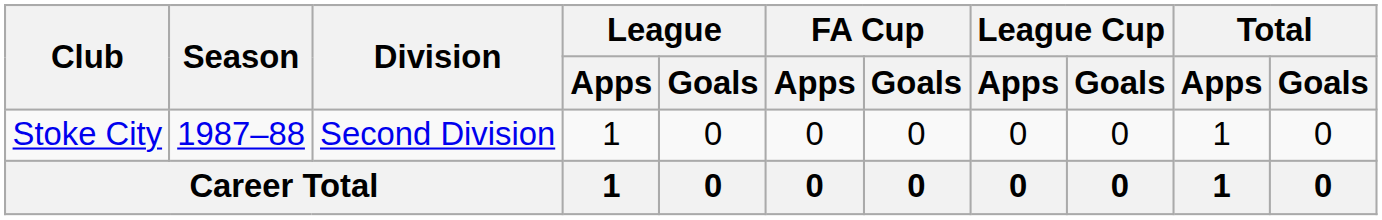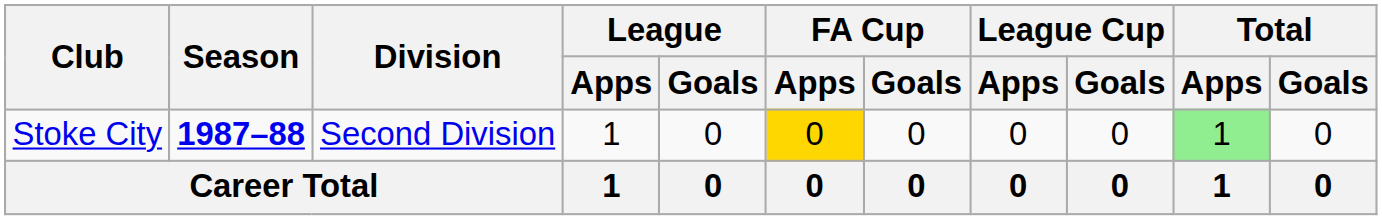(241, 134) normal -> (241, 134) bold
(815, 134) no background -> (815, 134) gold background
(1222, 134) no background -> (1222, 134) lightgreen background
